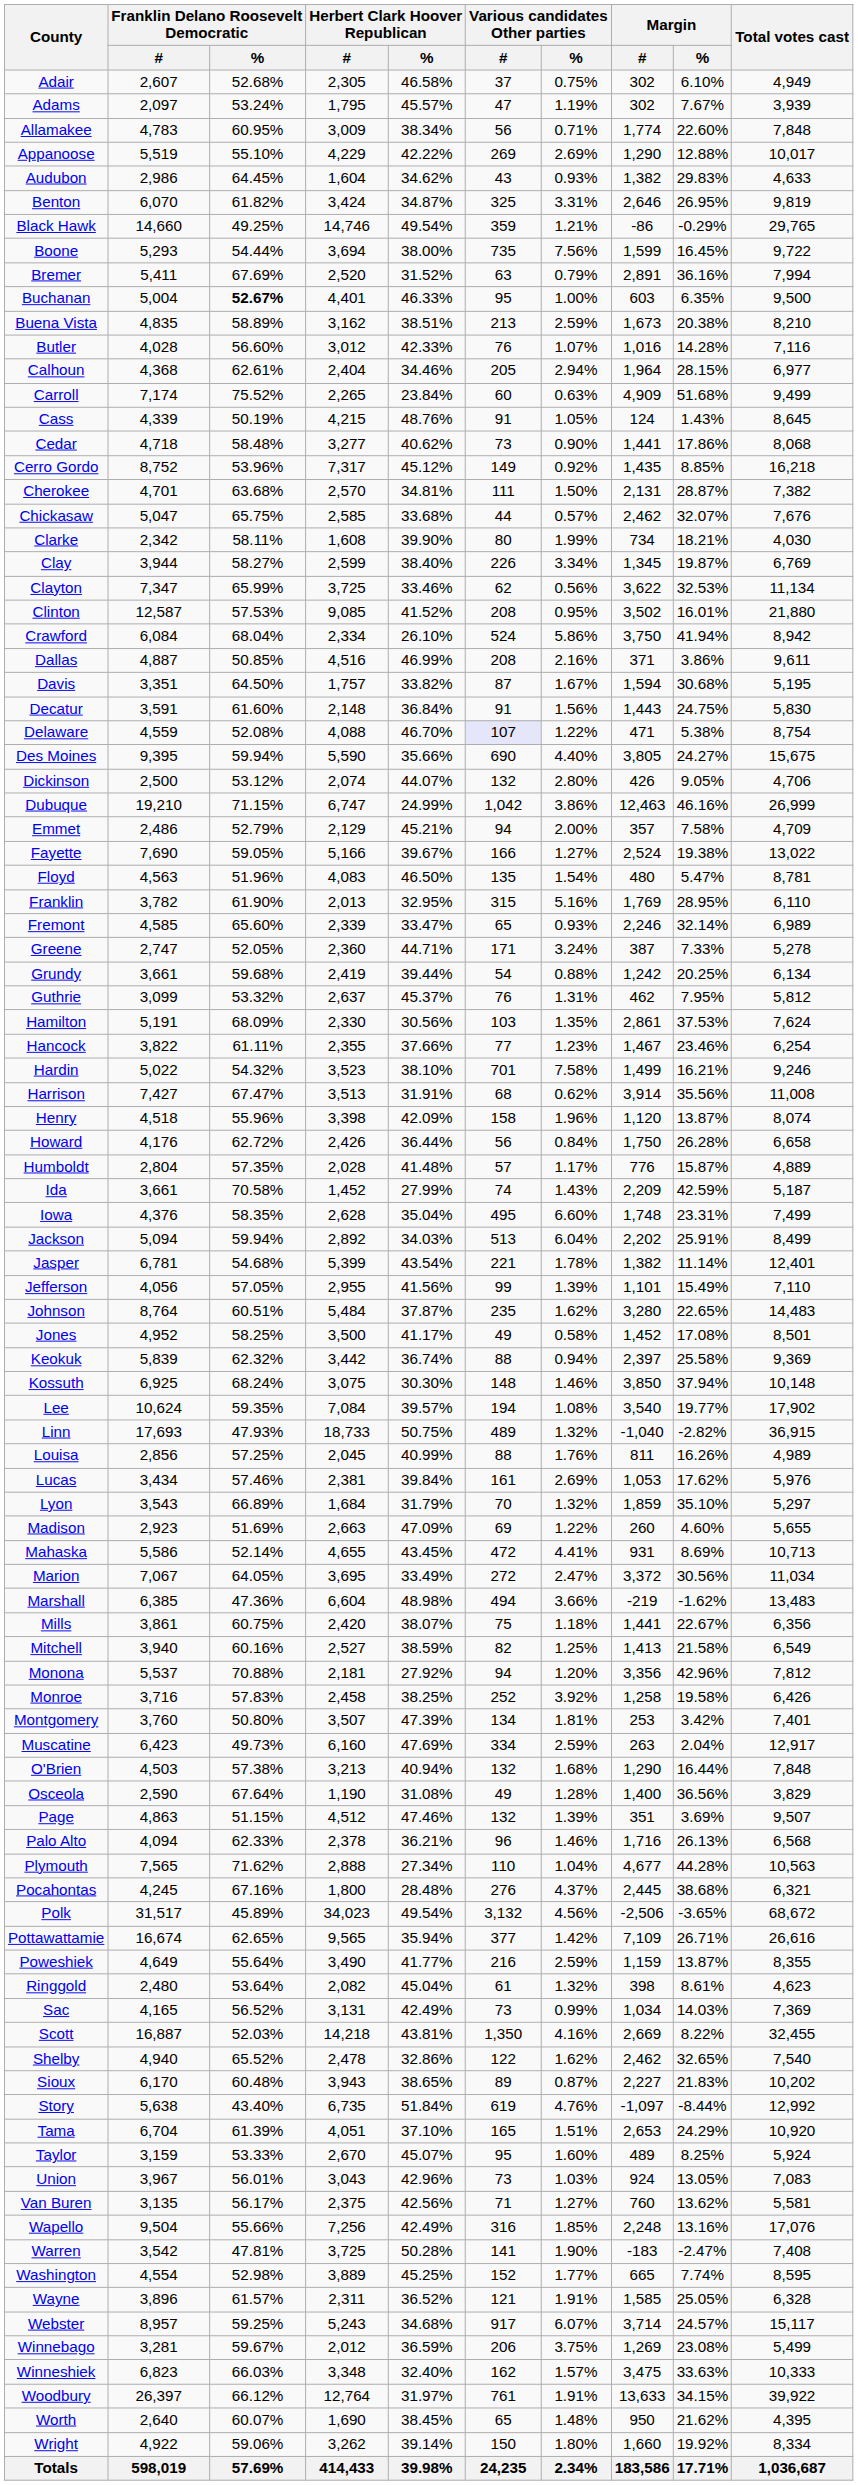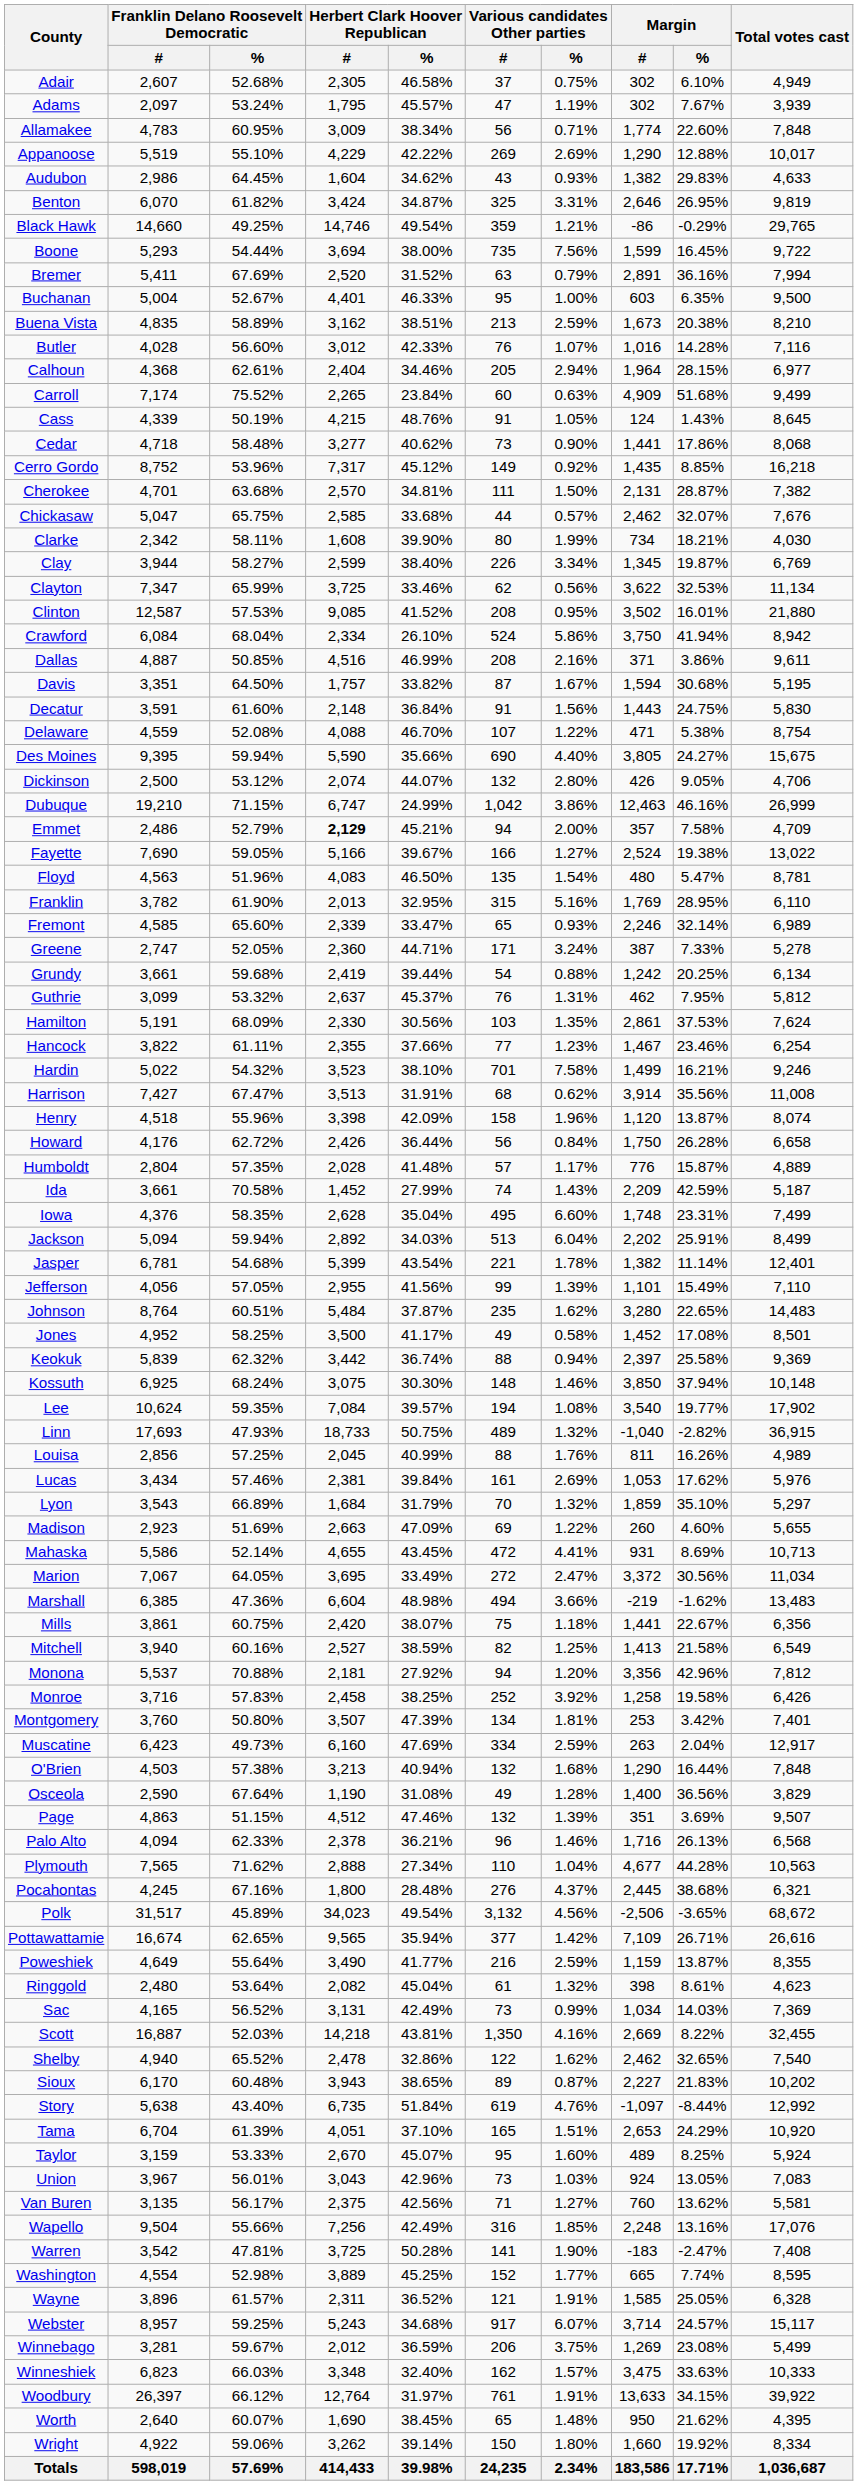(258, 298) bold -> (258, 298) normal
(503, 732) lavender background -> (503, 732) no background
(347, 829) normal -> (347, 829) bold
